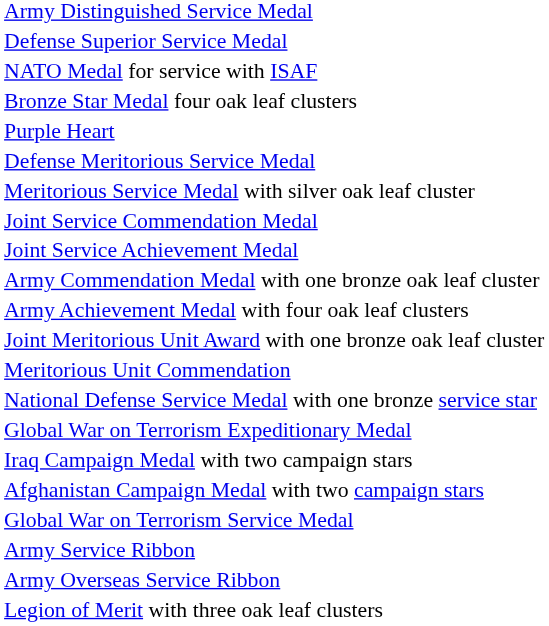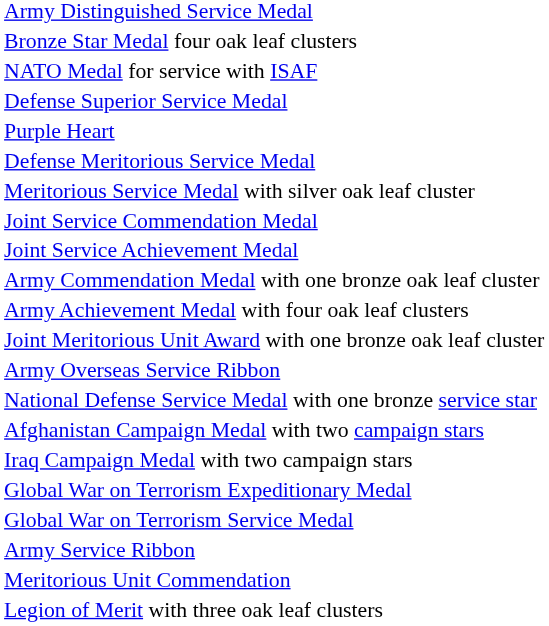(146, 41) Defense Superior Service Medal -> (181, 41) Bronze Star Medal four oak leaf clusters
(181, 100) Bronze Star Medal four oak leaf clusters -> (146, 100) Defense Superior Service Medal
(147, 370) Meritorious Unit Commendation -> (142, 370) Army Overseas Service Ribbon
(208, 430) Global War on Terrorism Expeditionary Medal -> (244, 430) Afghanistan Campaign Medal with two campaign stars
(244, 489) Afghanistan Campaign Medal with two campaign stars -> (208, 489) Global War on Terrorism Expeditionary Medal
(142, 579) Army Overseas Service Ribbon -> (147, 579) Meritorious Unit Commendation
